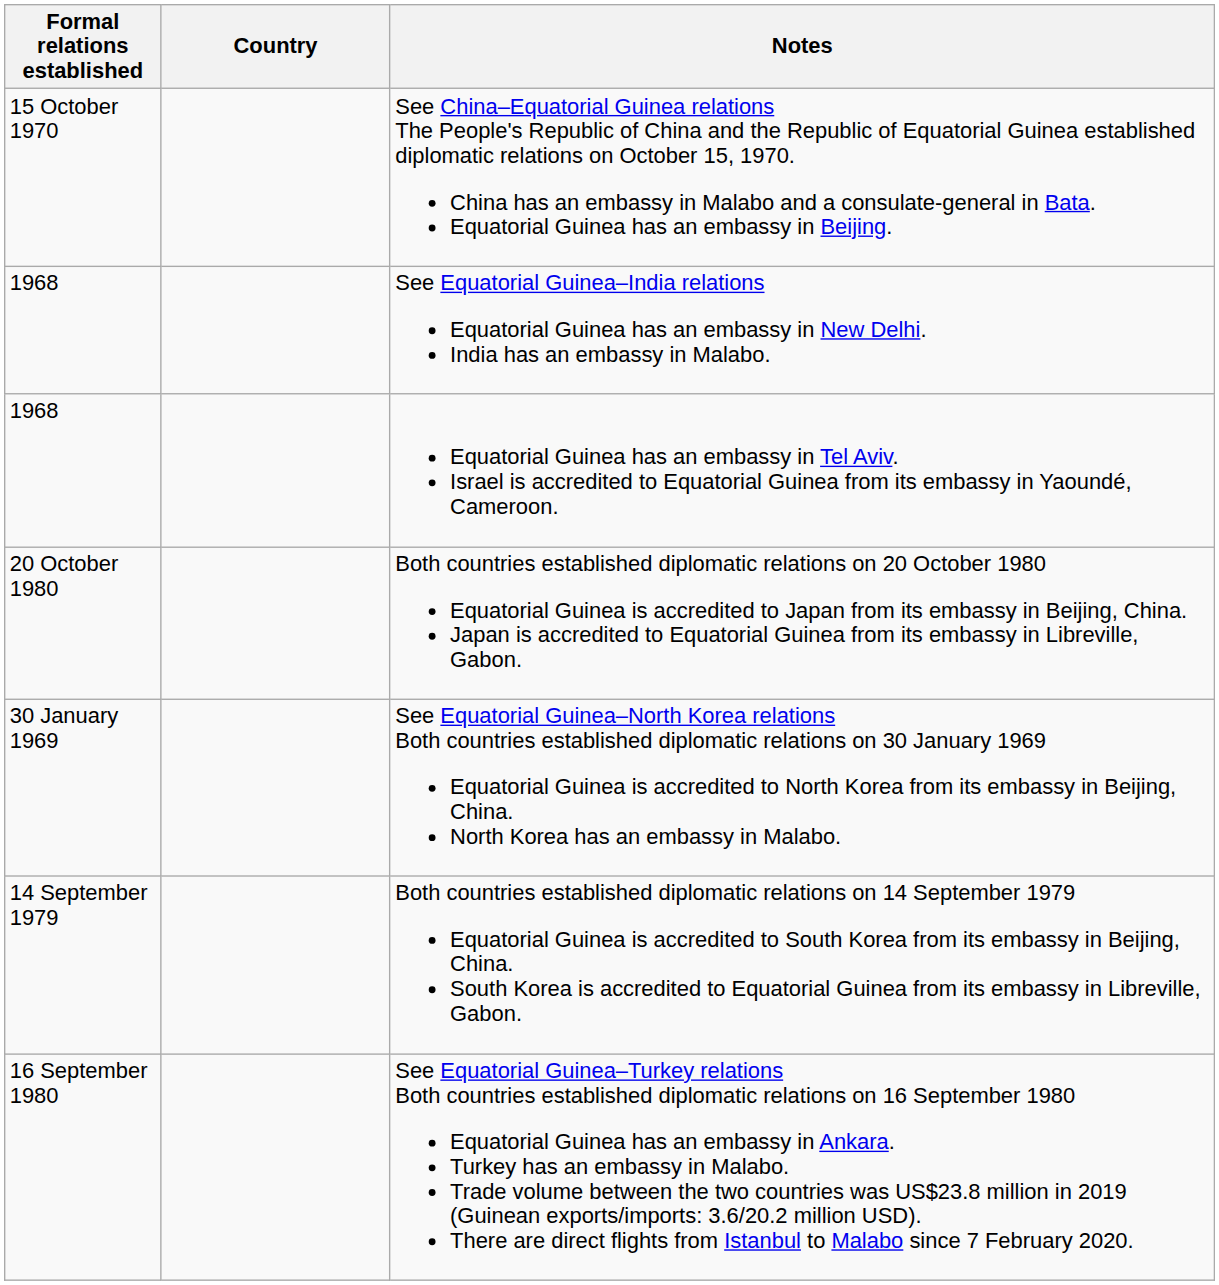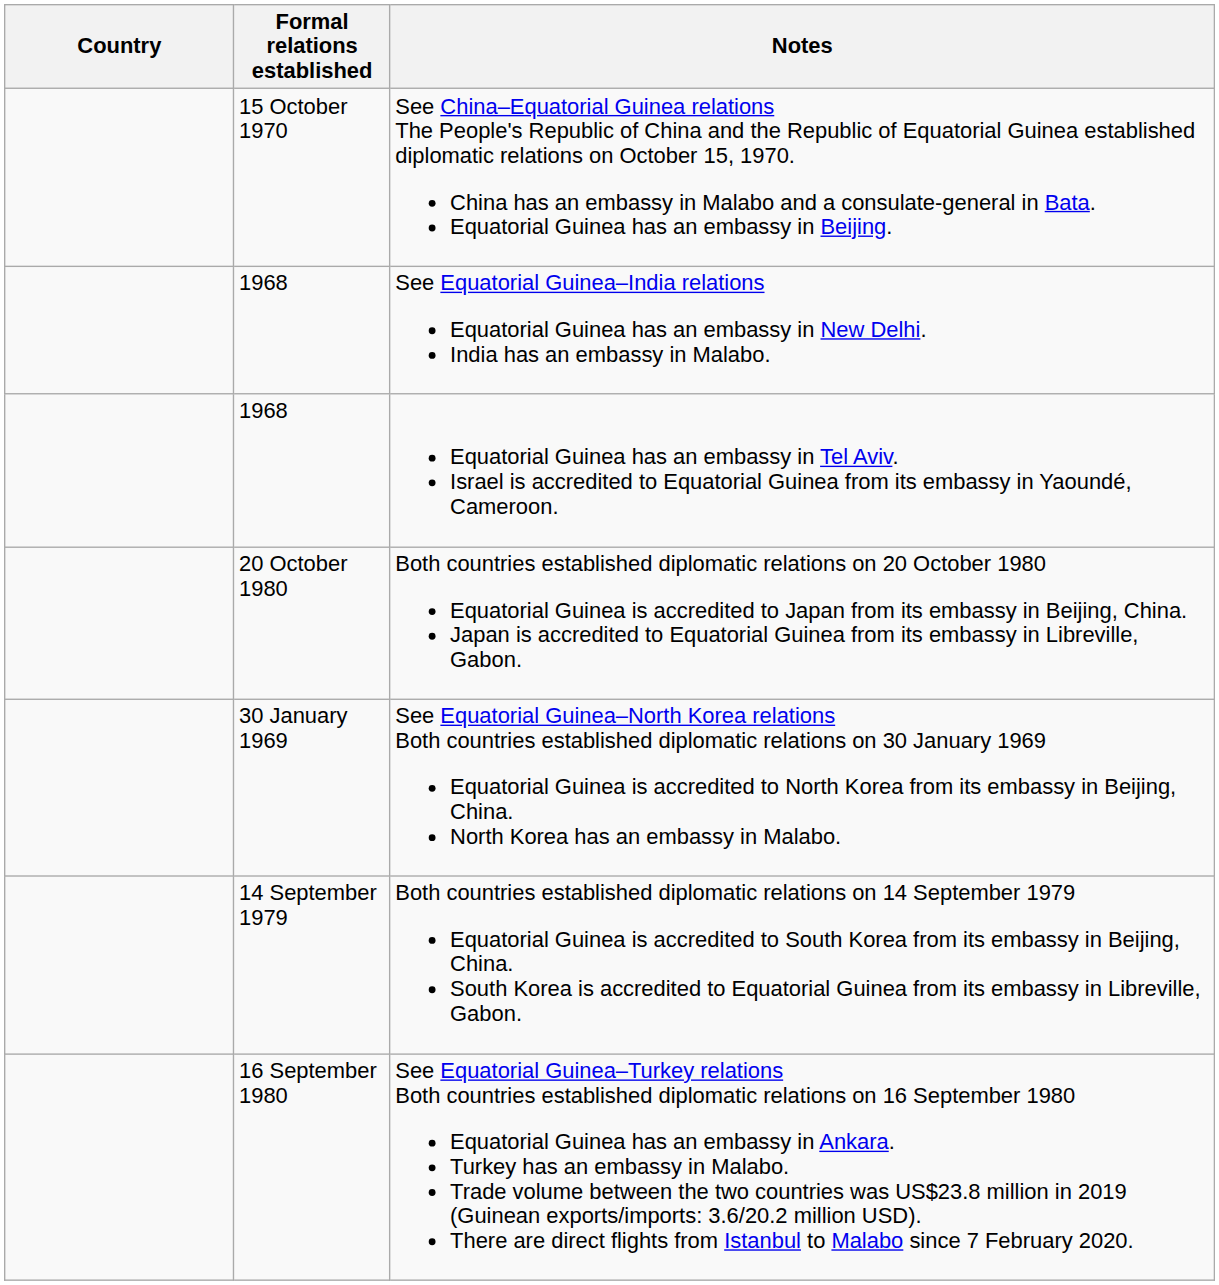columns swapped: (276, 46) <-> (83, 46)
